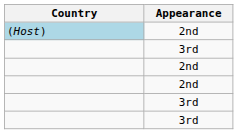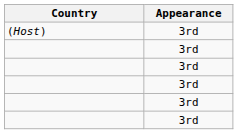(27, 31) lightblue background -> (27, 31) no background
(189, 31) 2nd -> (189, 31) 3rd
(189, 67) 2nd -> (189, 67) 3rd
(189, 85) 2nd -> (189, 85) 3rd
